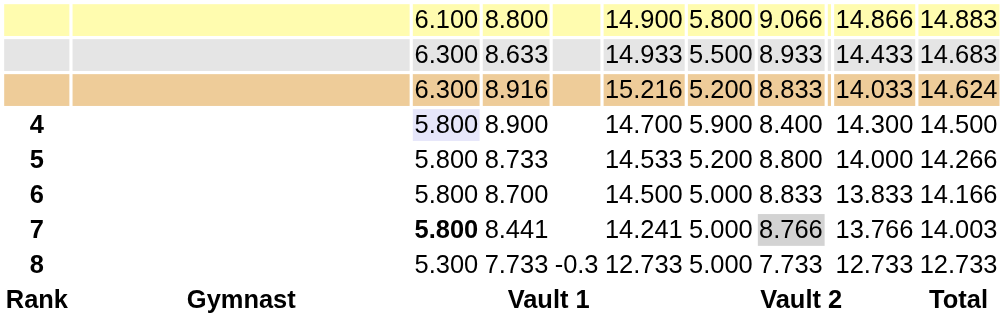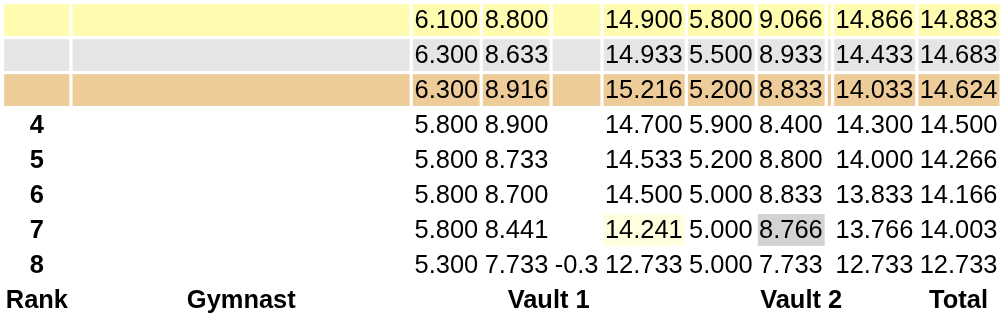(446, 124) lavender background -> (446, 124) no background
(446, 229) bold -> (446, 229) normal
(644, 229) no background -> (644, 229) lightyellow background
